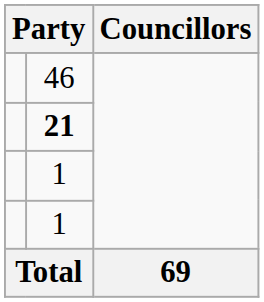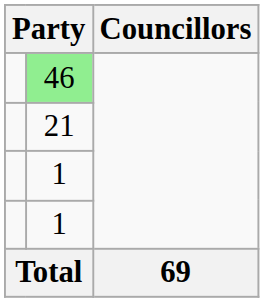(59, 77) no background -> (59, 77) lightgreen background
(59, 126) bold -> (59, 126) normal
